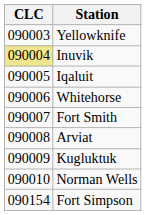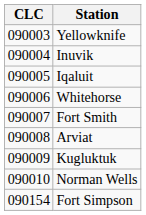(29, 55) khaki background -> (29, 55) no background
